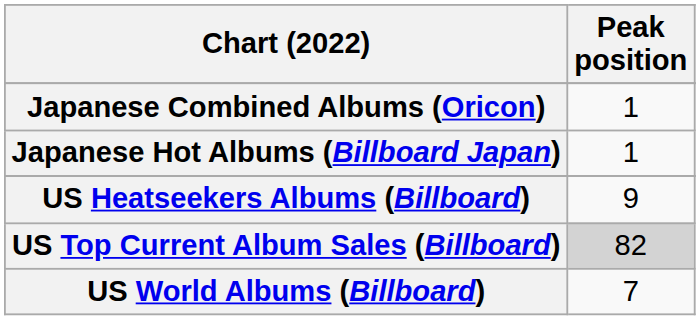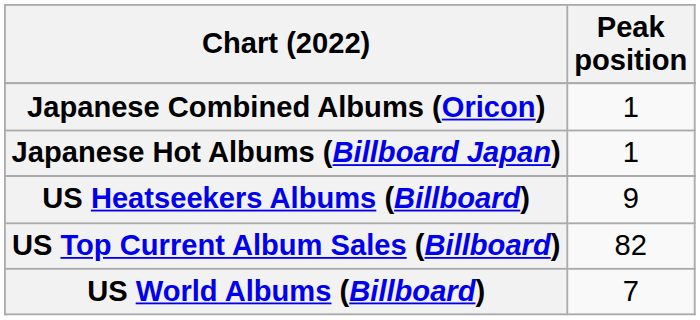(631, 245) lightgrey background -> (631, 245) no background
